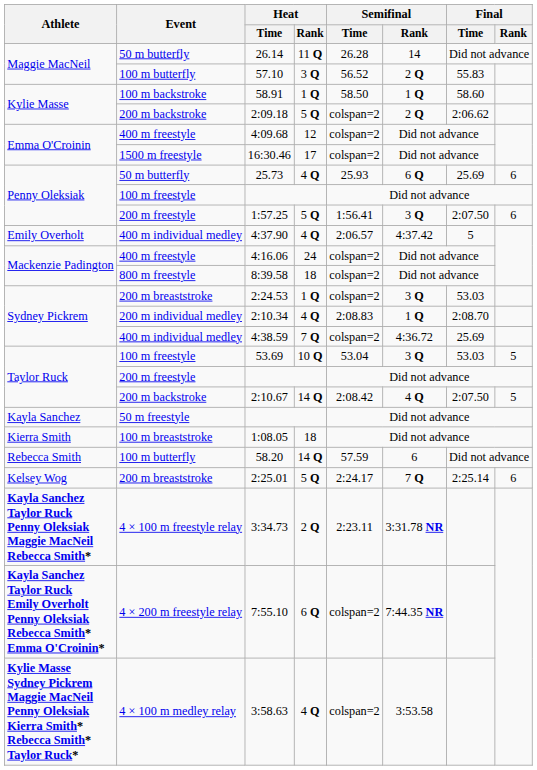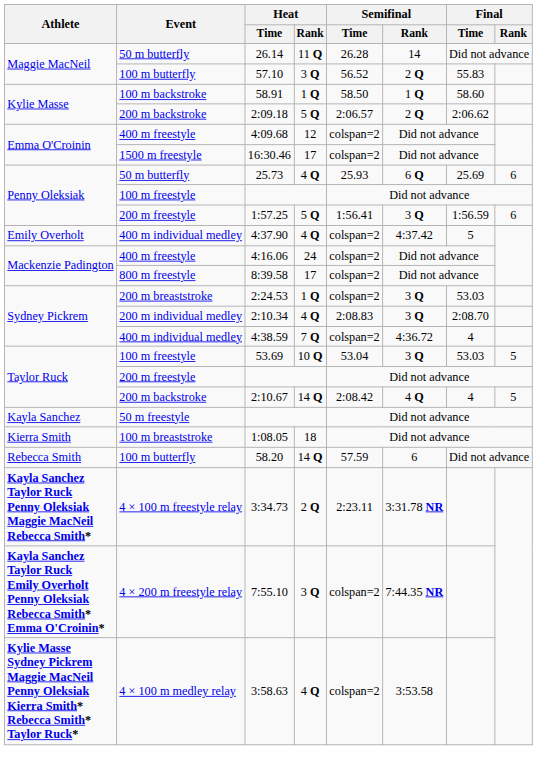(355, 114) colspan=2 -> (355, 114) 2:06.57
(470, 215) 2:07.50 -> (470, 215) 1:56.59
(355, 235) 2:06.57 -> (355, 235) colspan=2
(310, 276) 18 -> (310, 276) 17
(414, 316) 1 Q -> (414, 316) 3 Q
(470, 336) 25.69 -> (470, 336) 4
(470, 397) 2:07.50 -> (470, 397) 4
- row: (166, 478)
(310, 612) 6 Q -> (310, 592) 3 Q
